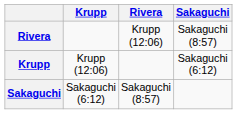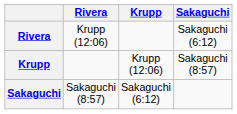columns swapped: (91, 13) <-> (146, 13)
(203, 36) Sakaguchi (8:57) -> (203, 36) Sakaguchi (6:12)
(203, 65) Sakaguchi (6:12) -> (203, 65) Sakaguchi (8:57)
